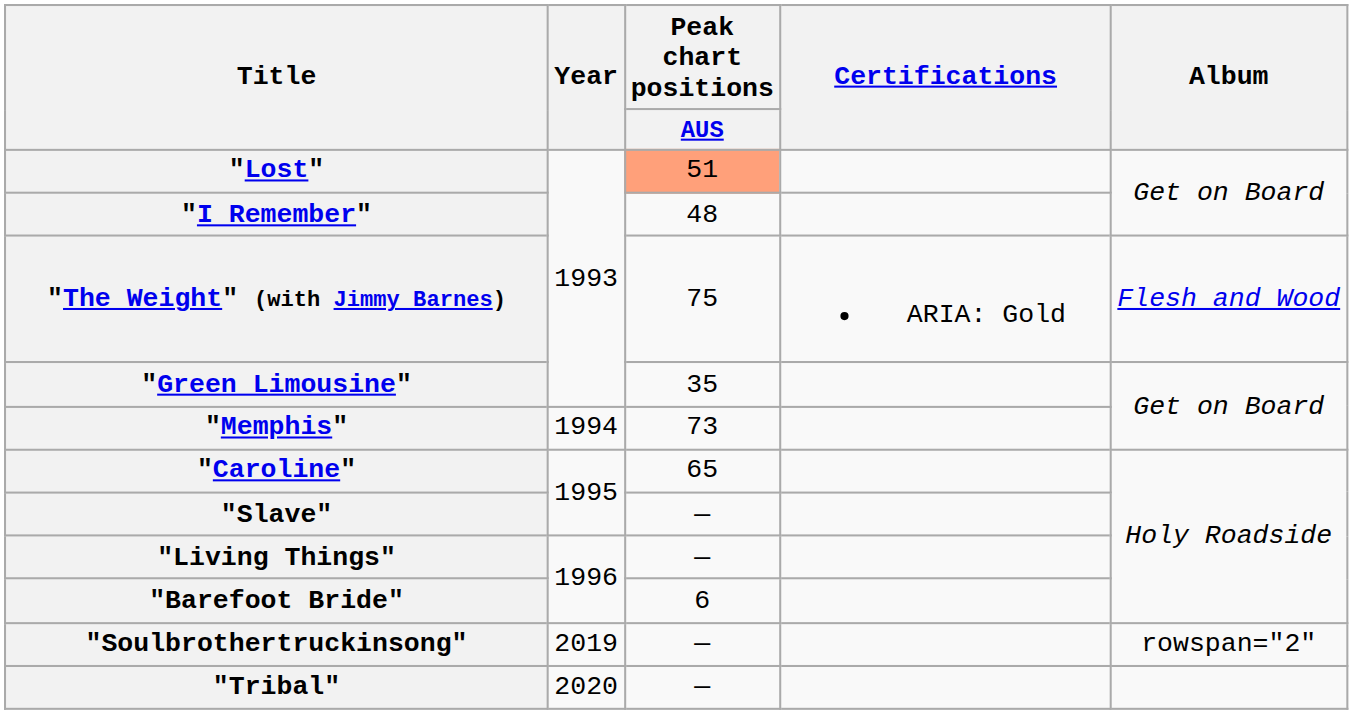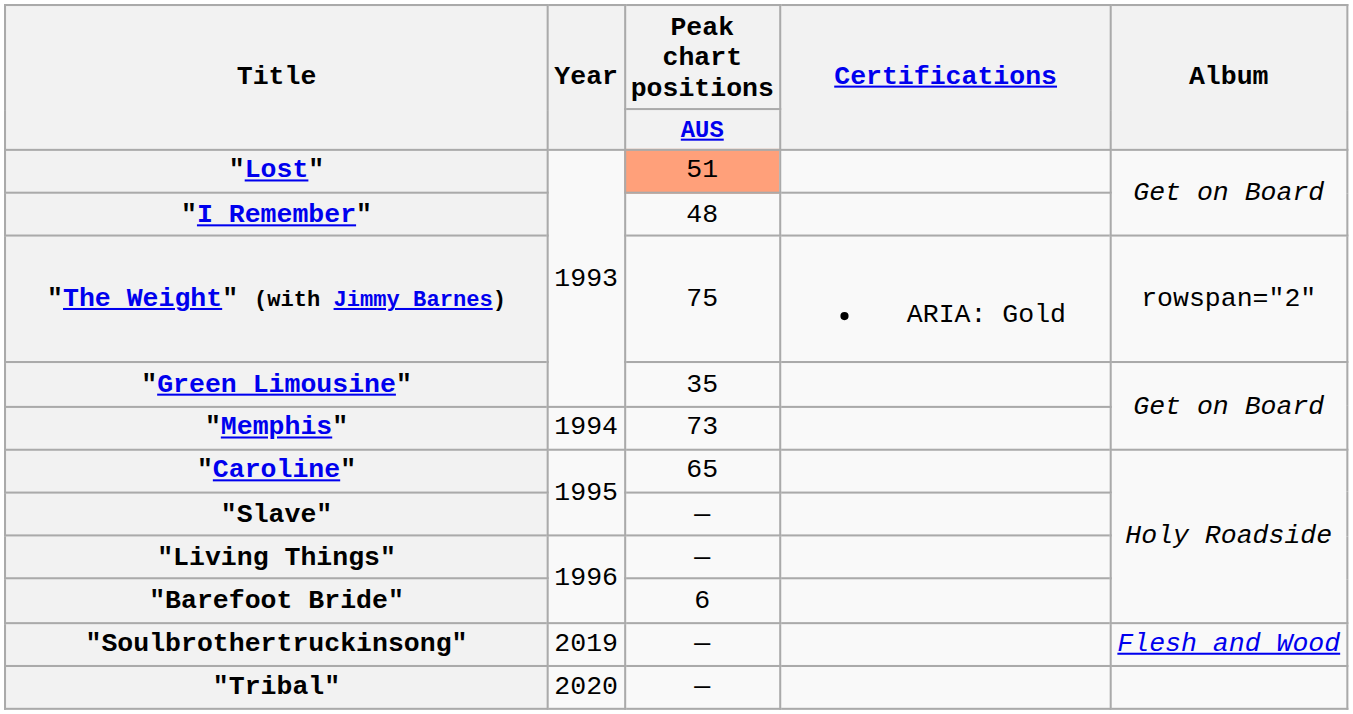(1229, 299) Flesh and Wood -> (1229, 299) rowspan="2"
(1229, 644) rowspan="2" -> (1229, 644) Flesh and Wood
